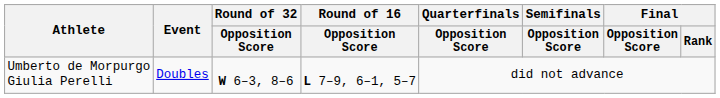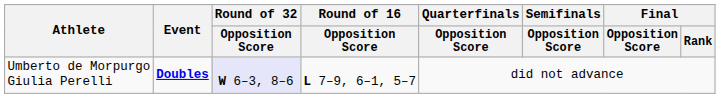(182, 75) normal -> (182, 75) bold
(256, 82) no background -> (256, 82) lavender background
